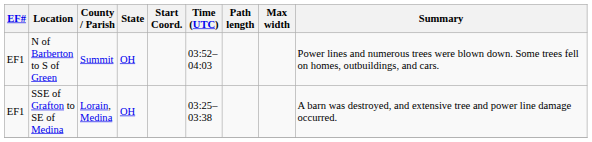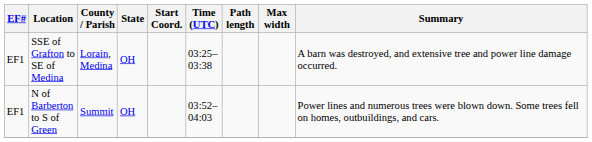rows swapped: (53, 111) <-> (52, 59)
